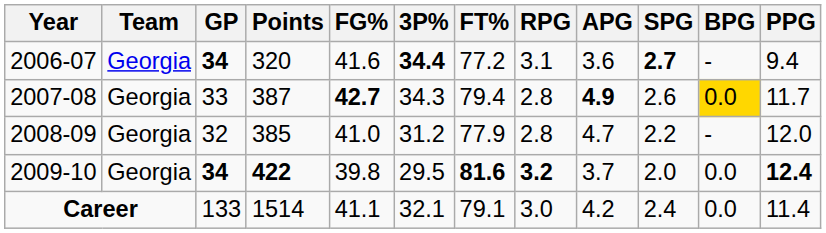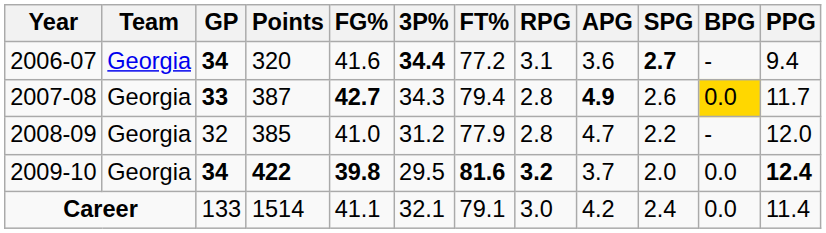(215, 97) normal -> (215, 97) bold
(358, 172) normal -> (358, 172) bold
